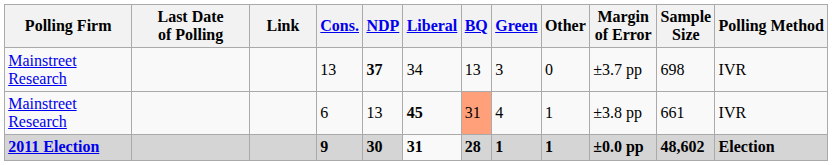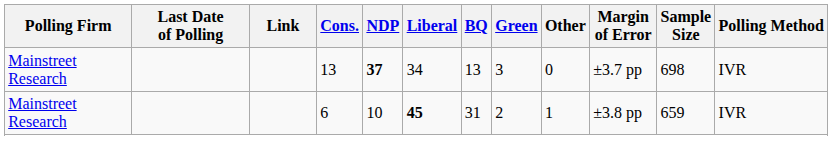(374, 112) 13 -> (374, 112) 10
(473, 112) lightsalmon background -> (473, 112) no background
(499, 112) 4 -> (499, 112) 2
(673, 112) 661 -> (673, 112) 659
- row: (324, 147)
